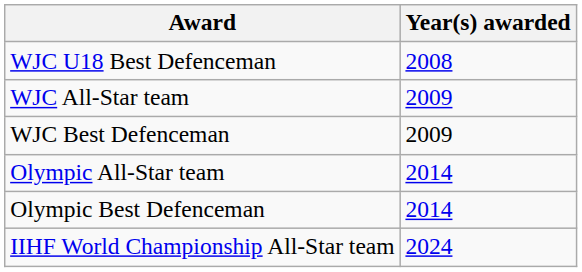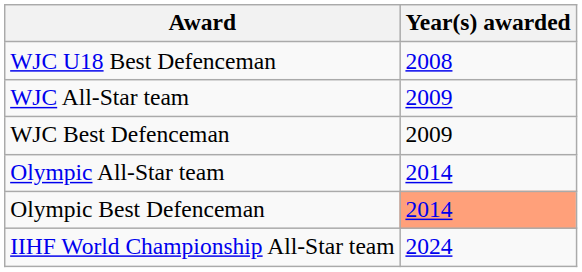(429, 209) no background -> (429, 209) lightsalmon background
